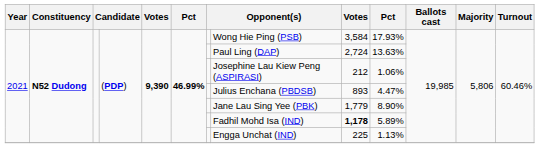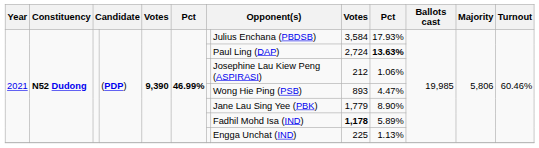(257, 37) Wong Hie Ping (PSB) -> (264, 37) Julius Enchana (PBDSB)
(388, 51) normal -> (388, 51) bold
(264, 91) Julius Enchana (PBDSB) -> (257, 91) Wong Hie Ping (PSB)
